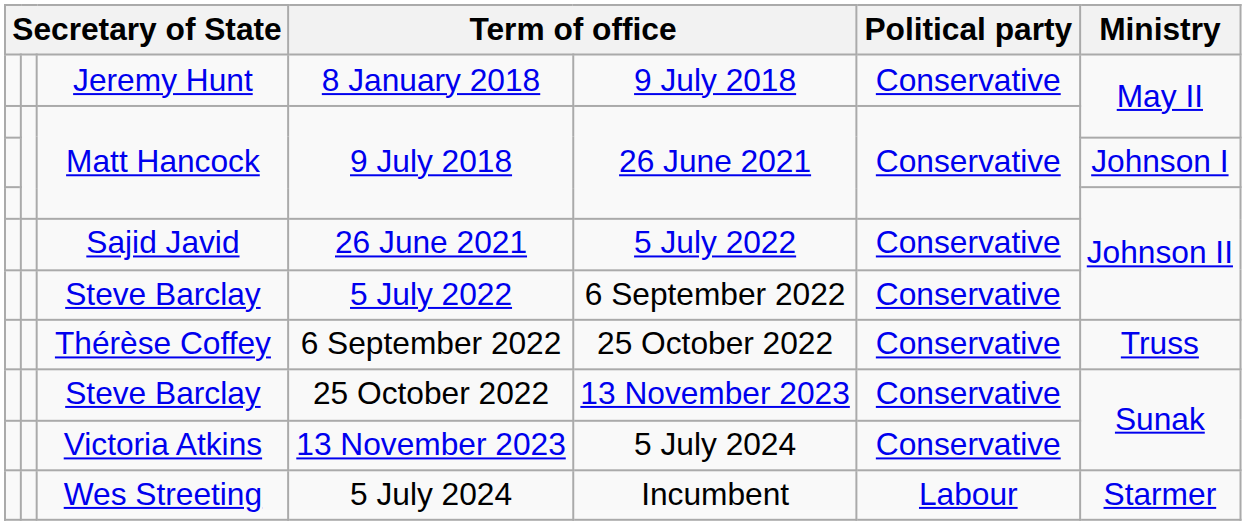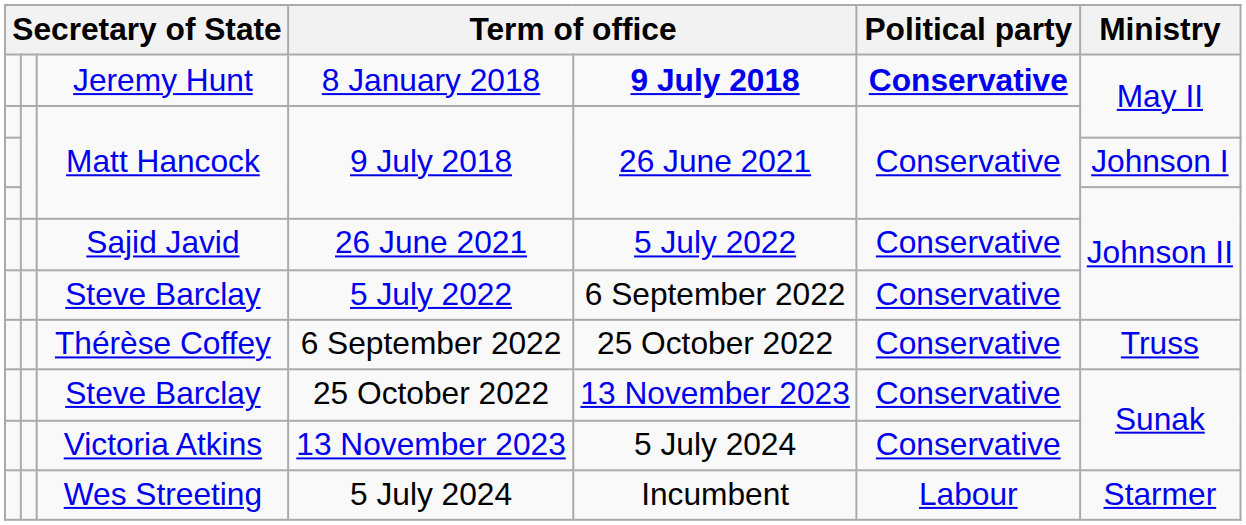(715, 79) normal -> (715, 79) bold
(968, 79) normal -> (968, 79) bold
